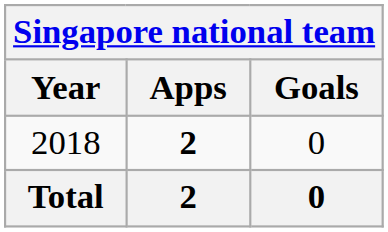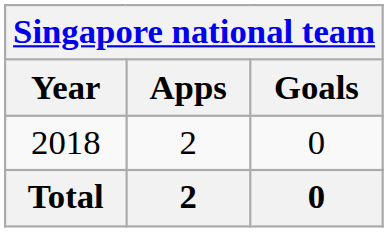(188, 142) bold -> (188, 142) normal
